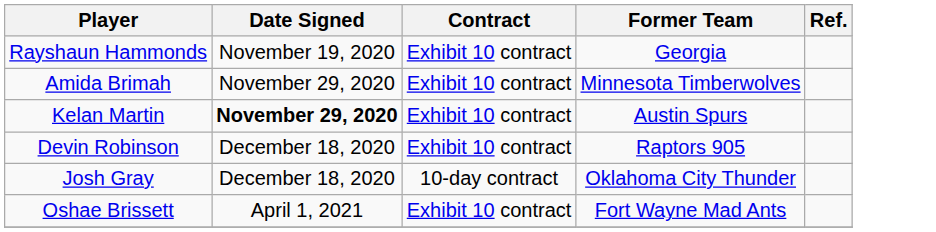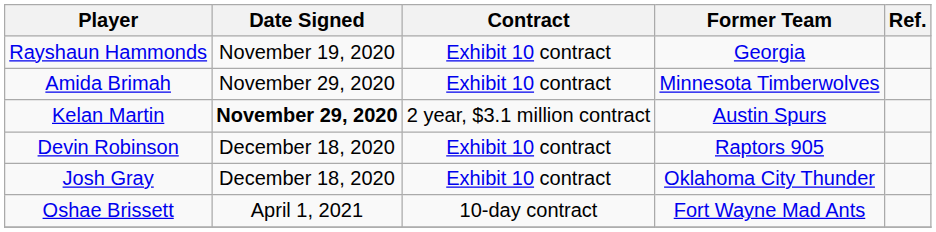(489, 115) Exhibit 10 contract -> (529, 115) 2 year, $3.1 million contract
(489, 178) 10-day contract -> (528, 178) Exhibit 10 contract
(489, 210) Exhibit 10 contract -> (528, 210) 10-day contract
